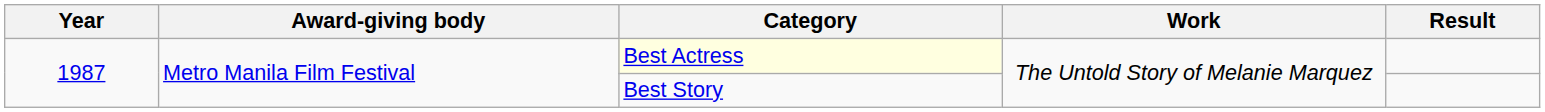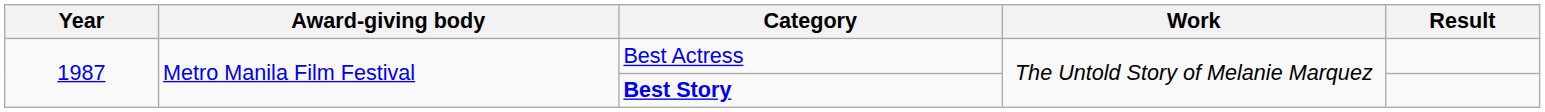(683, 55) lightyellow background -> (683, 55) no background
(673, 90) normal -> (677, 90) bold
